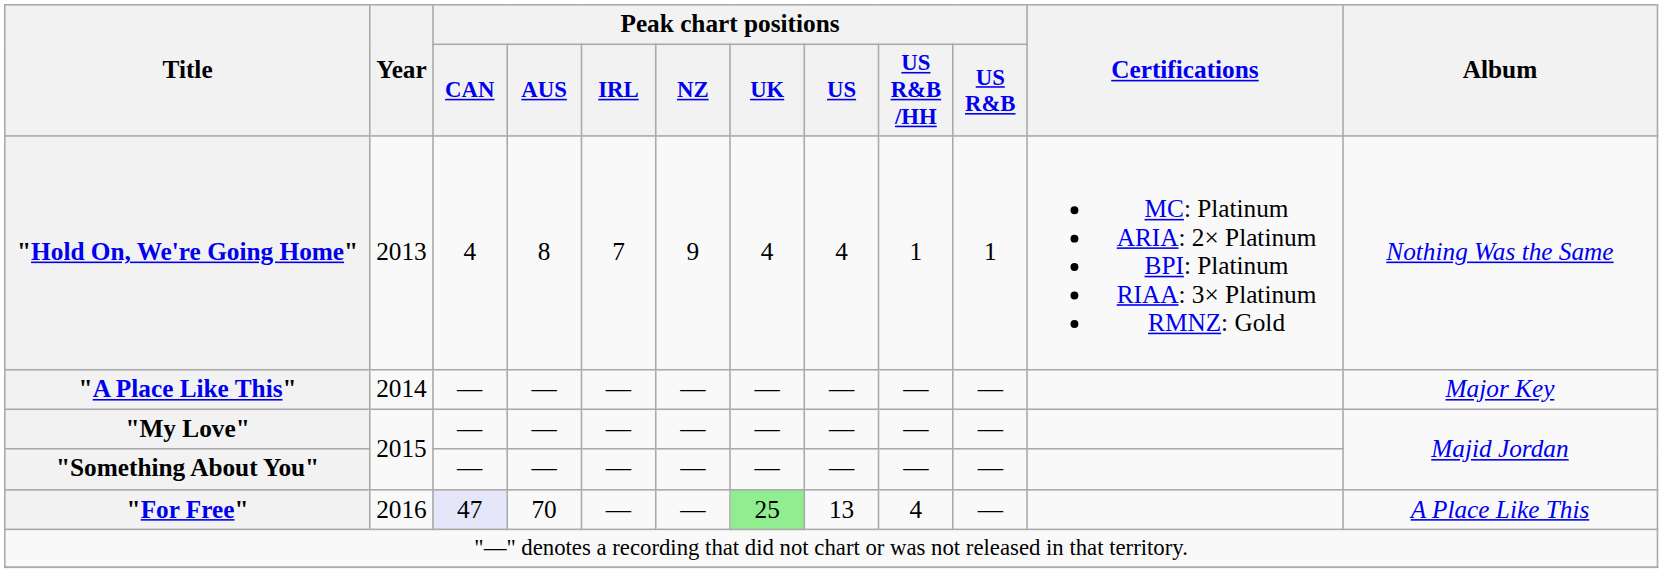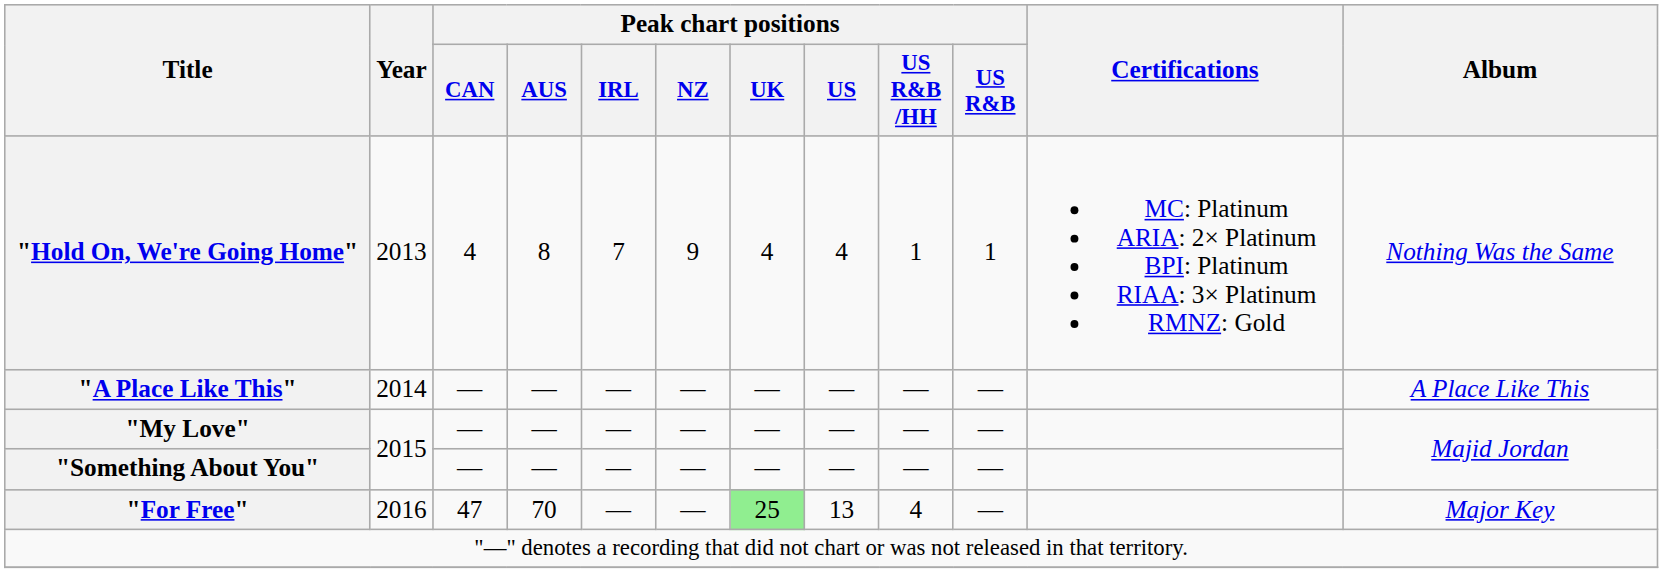(1500, 388) Major Key -> (1500, 388) A Place Like This
(470, 509) lavender background -> (470, 509) no background
(1500, 509) A Place Like This -> (1500, 509) Major Key
